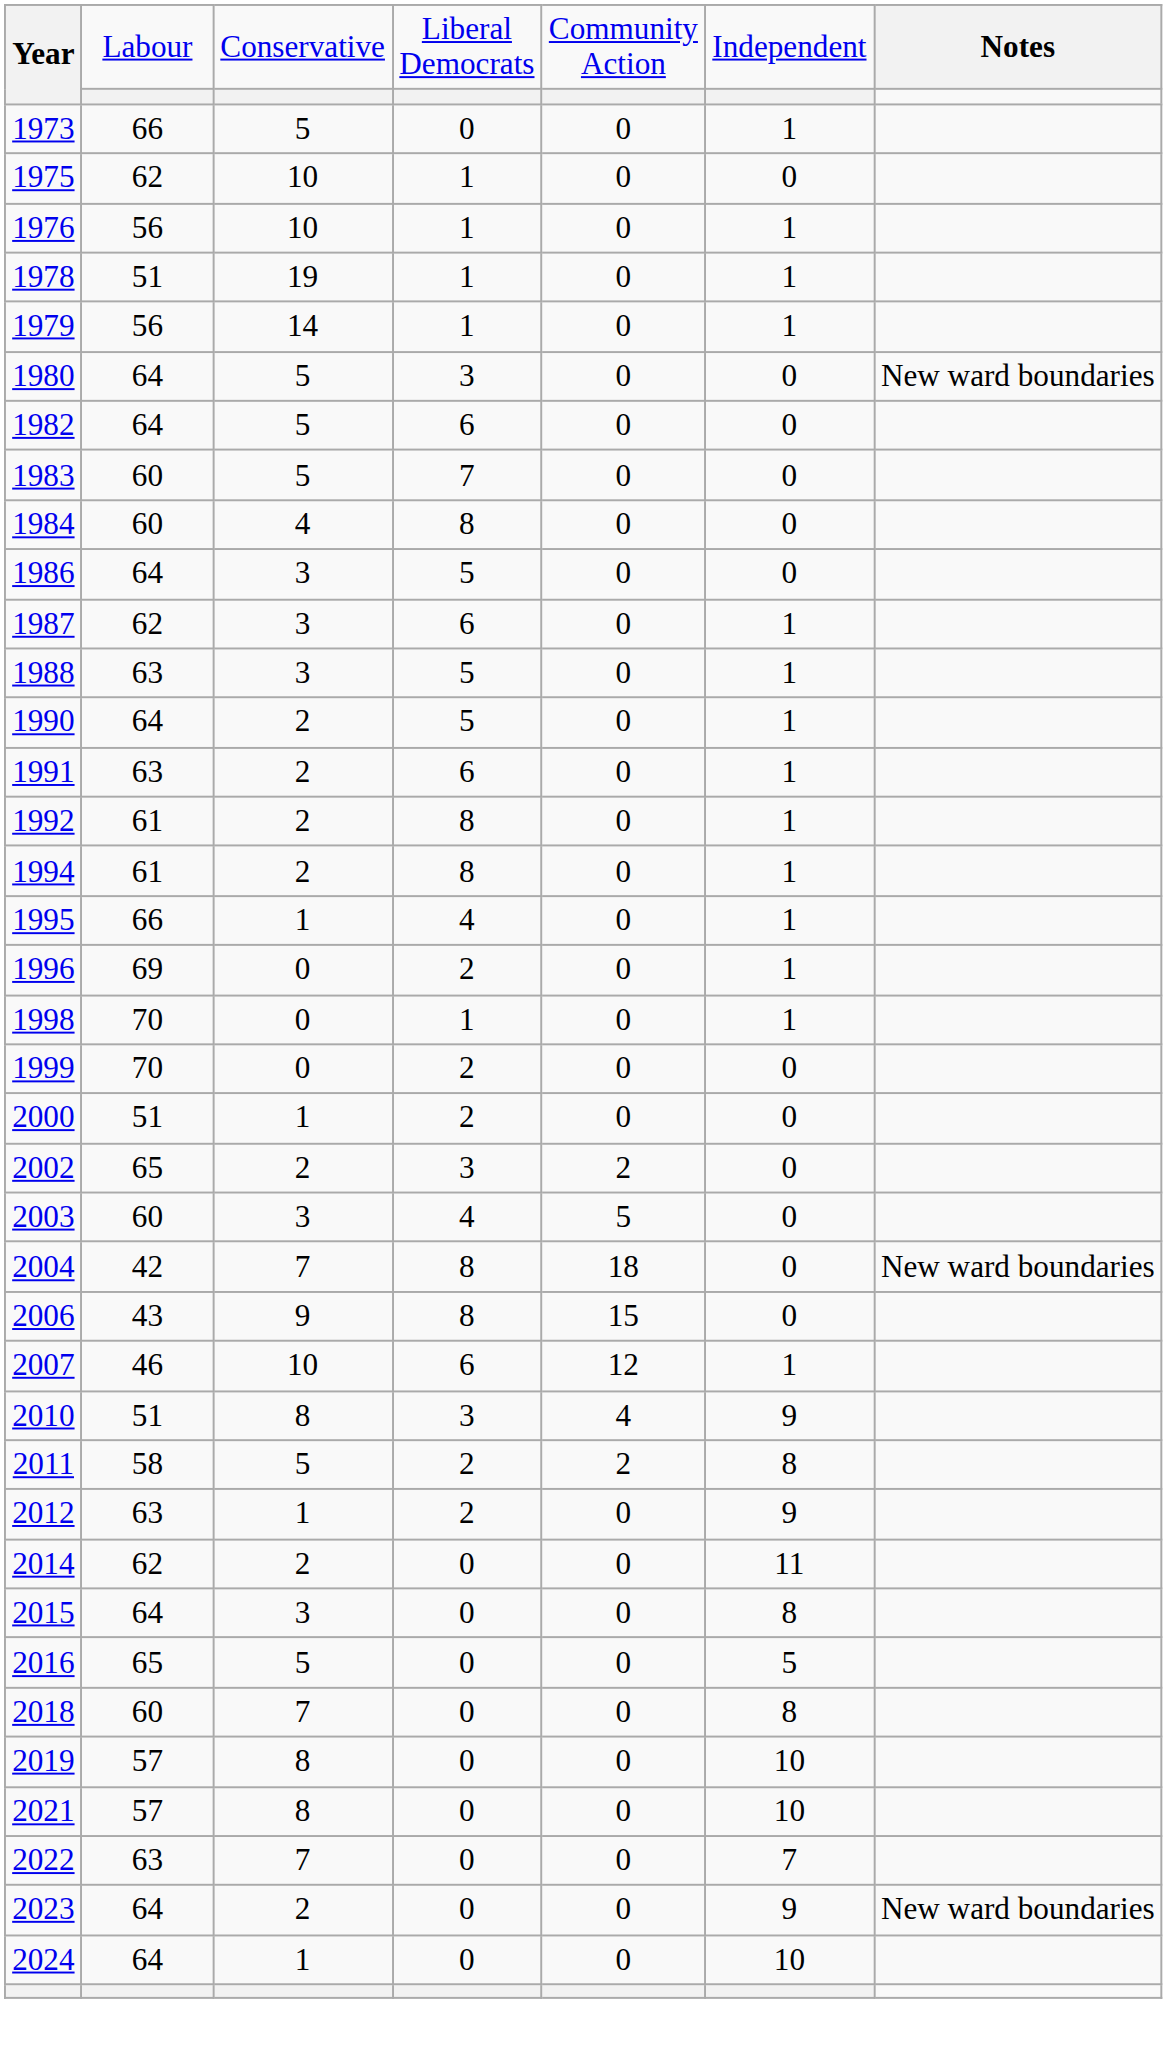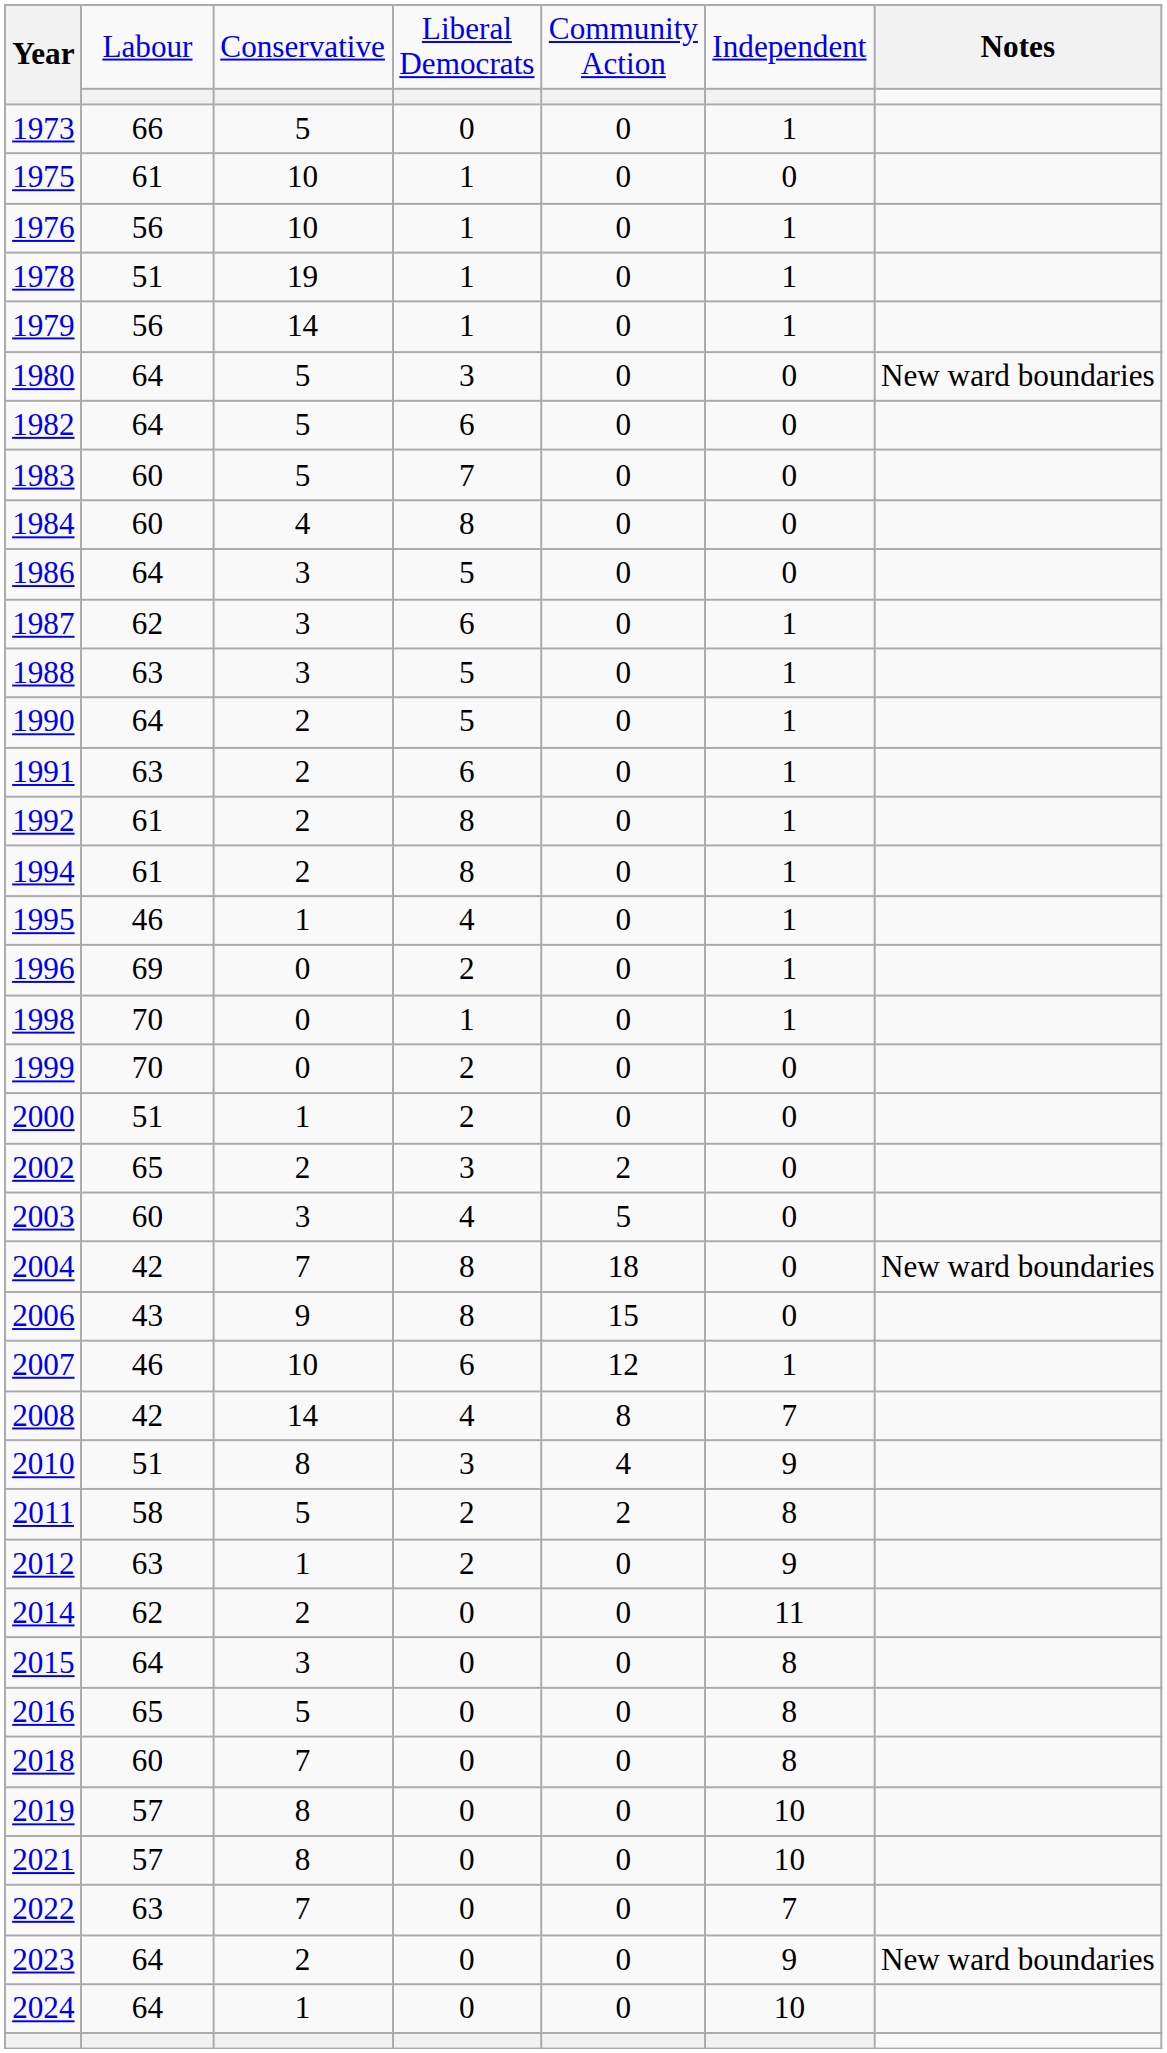(147, 177) 62 -> (147, 177) 61
(147, 919) 66 -> (147, 919) 46
+ row: (43, 1414)
(789, 1662) 5 -> (789, 1711) 8
